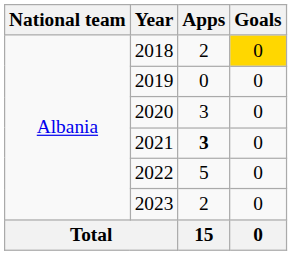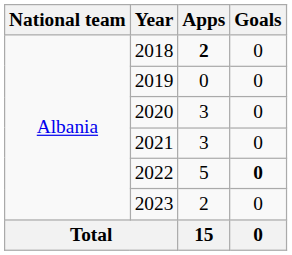(204, 50) normal -> (204, 50) bold
(258, 50) gold background -> (258, 50) no background
(204, 142) bold -> (204, 142) normal
(258, 173) normal -> (258, 173) bold
